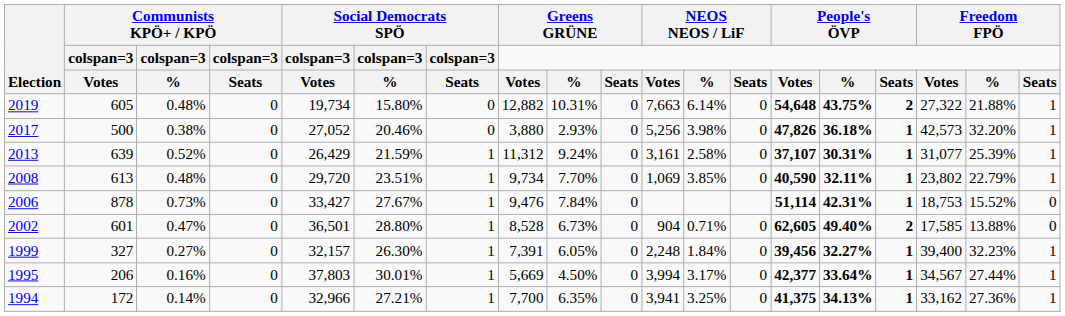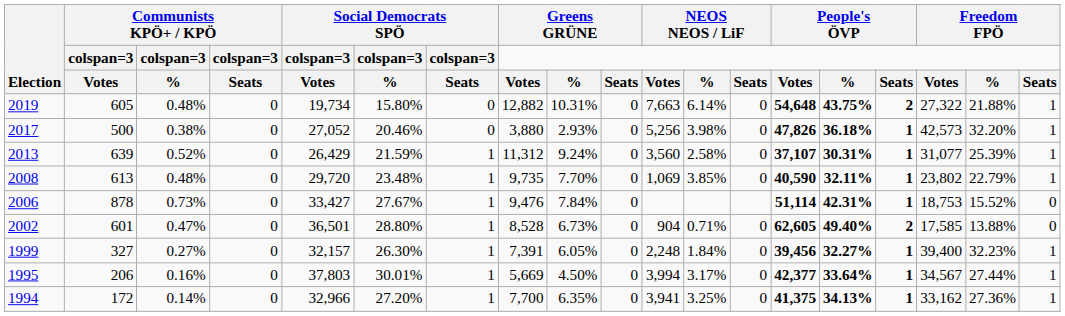(663, 154) 3,161 -> (663, 154) 3,560
(399, 178) 23.51% -> (399, 178) 23.48%
(526, 178) 9,734 -> (526, 178) 9,735
(399, 298) 27.21% -> (399, 298) 27.20%
